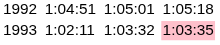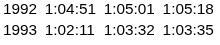(188, 30) pink background -> (188, 30) no background
